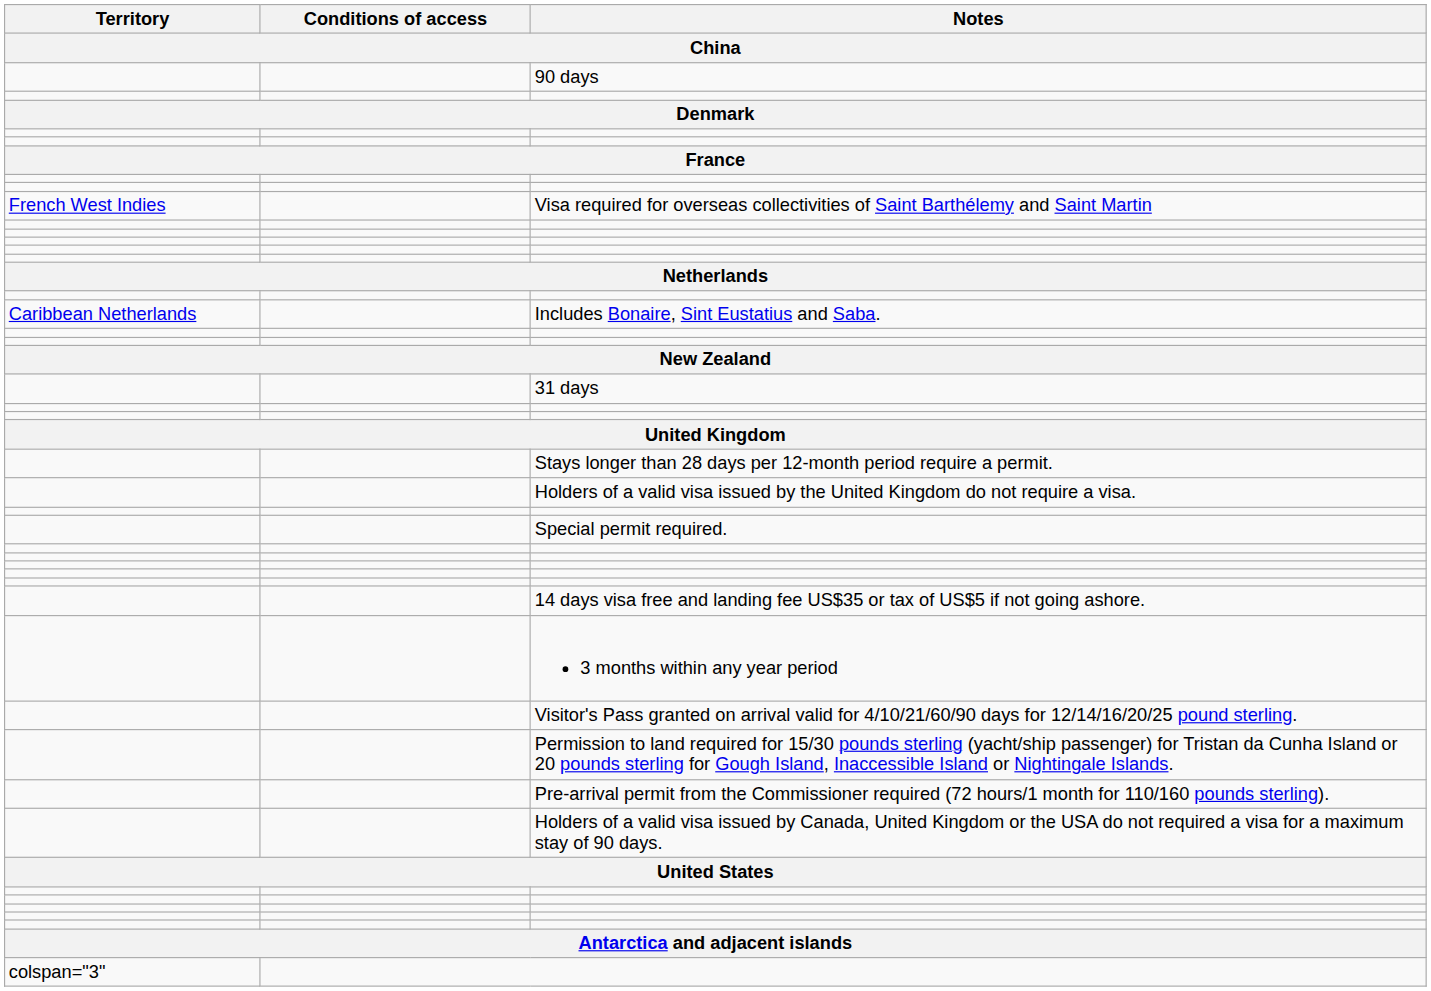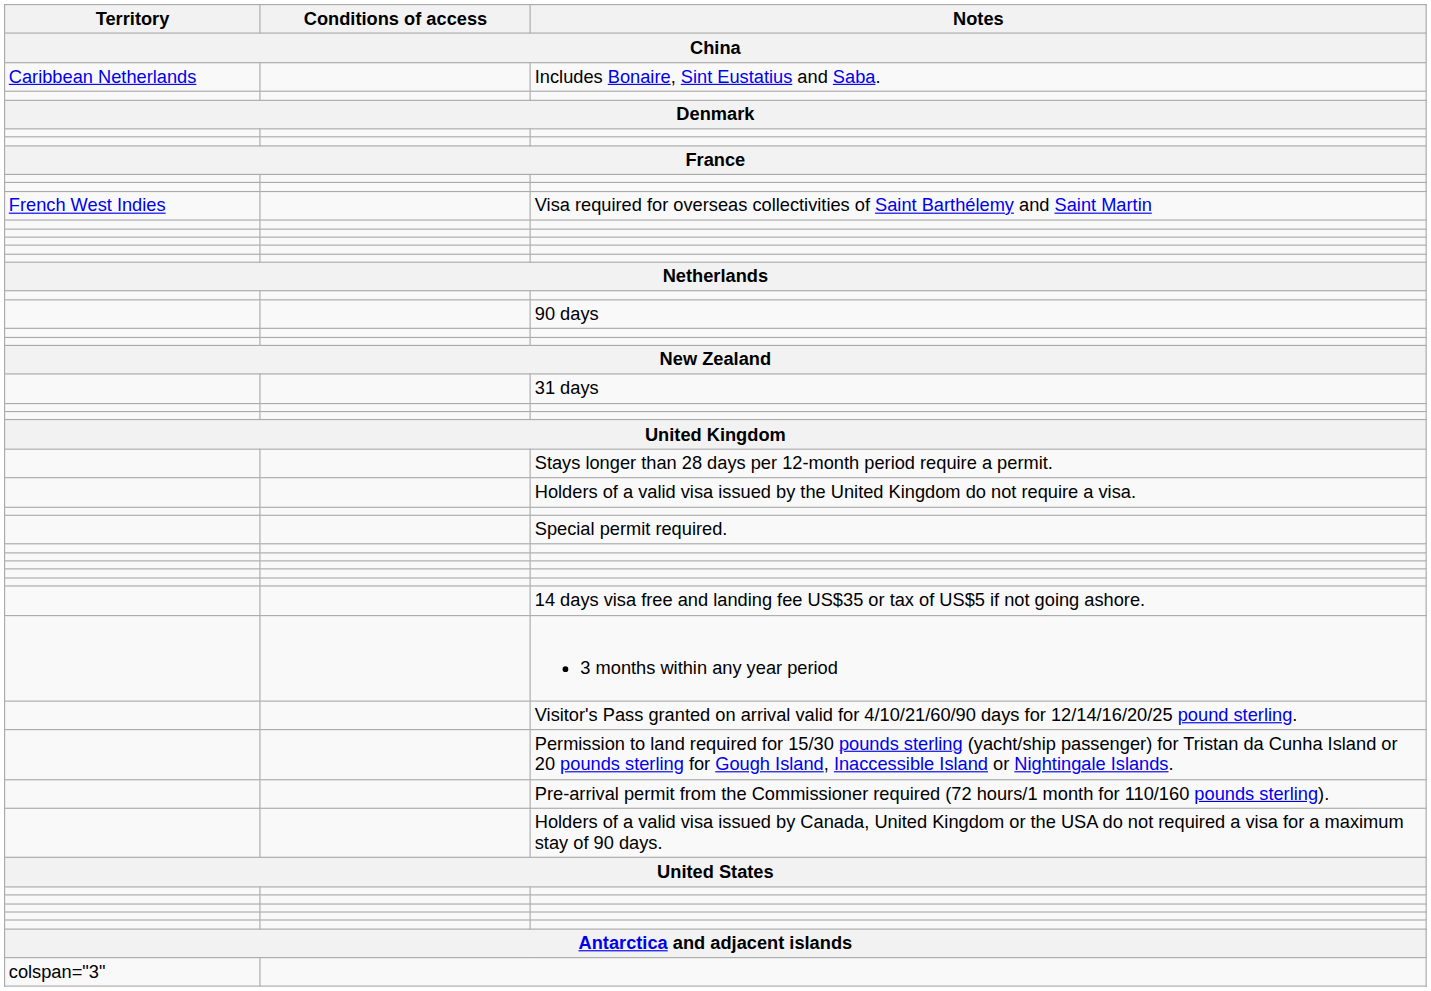rows swapped: (133, 77) <-> (103, 313)
